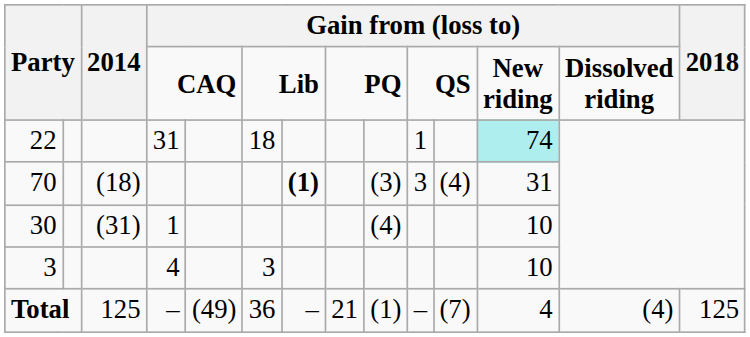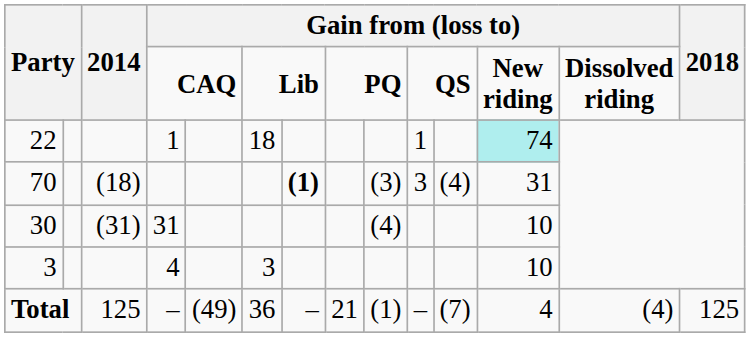(166, 140) 31 -> (173, 140) 1
(173, 225) 1 -> (166, 225) 31
